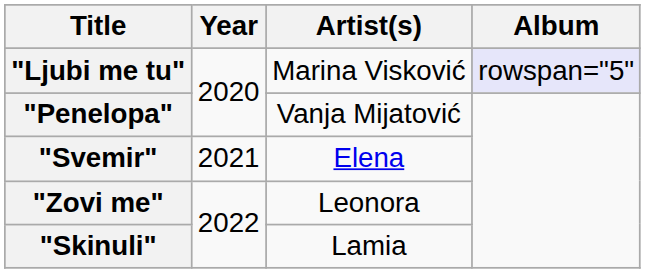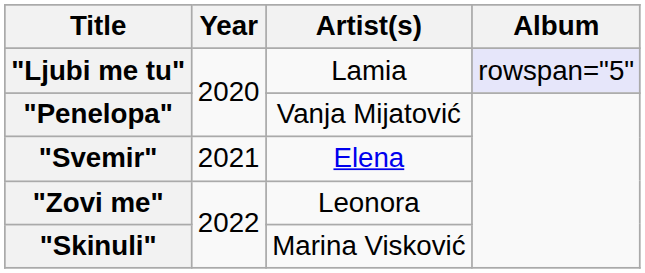(369, 70) Marina Visković -> (369, 70) Lamia
(369, 245) Lamia -> (369, 245) Marina Visković
